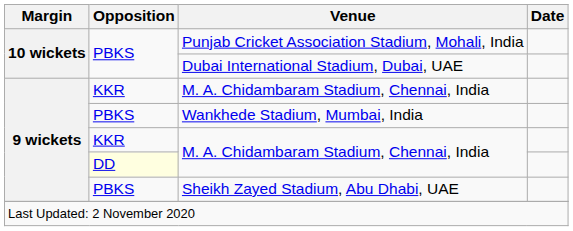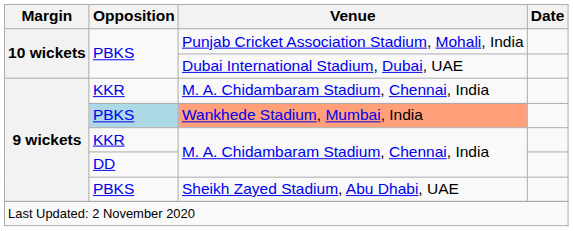(114, 115) no background -> (114, 115) lightblue background
(302, 115) no background -> (302, 115) lightsalmon background
(104, 164) lightyellow background -> (104, 164) no background
